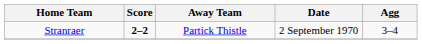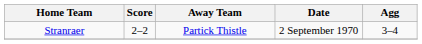(140, 30) bold -> (140, 30) normal
